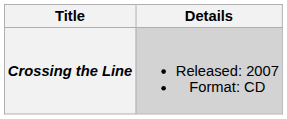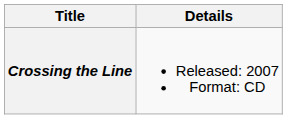(209, 79) lightgrey background -> (209, 79) no background
